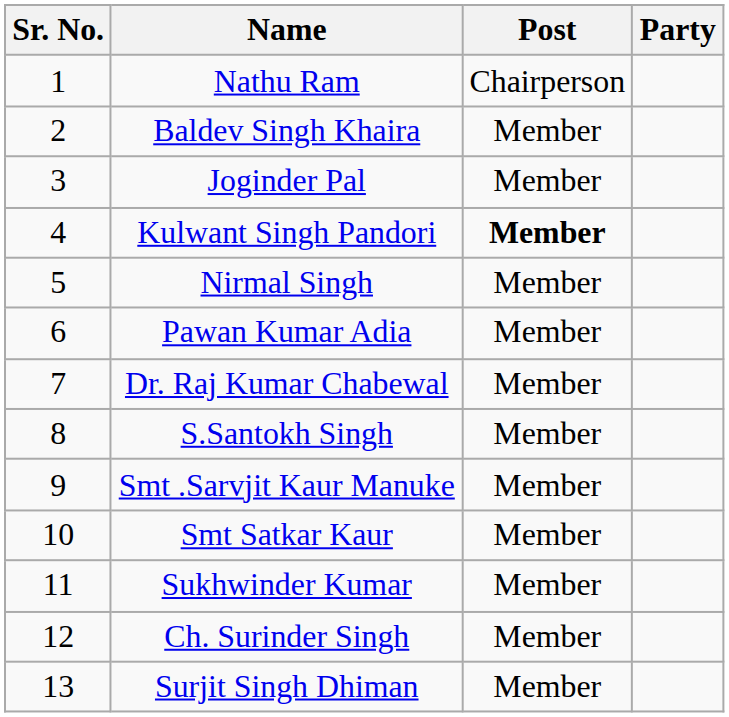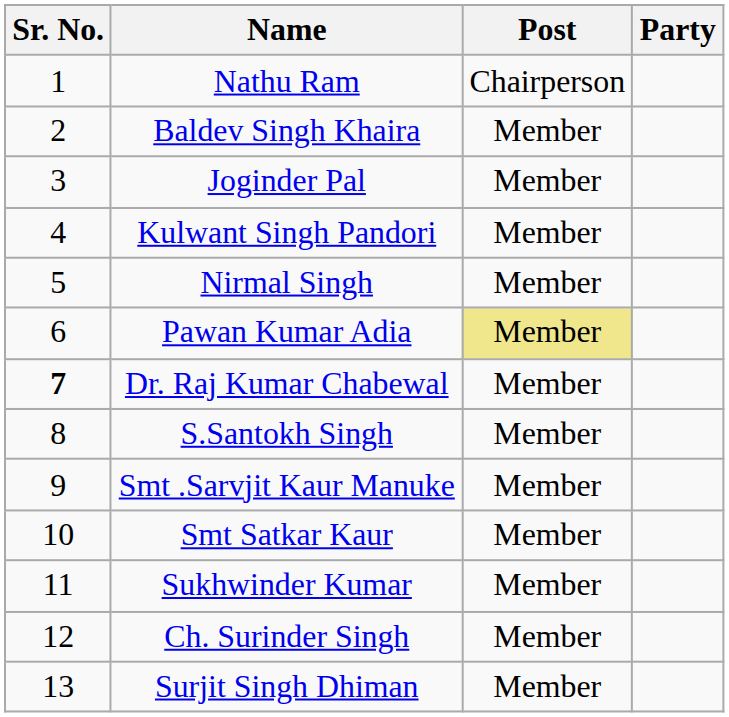(547, 231) bold -> (547, 231) normal
(547, 332) no background -> (547, 332) khaki background
(58, 383) normal -> (58, 383) bold
